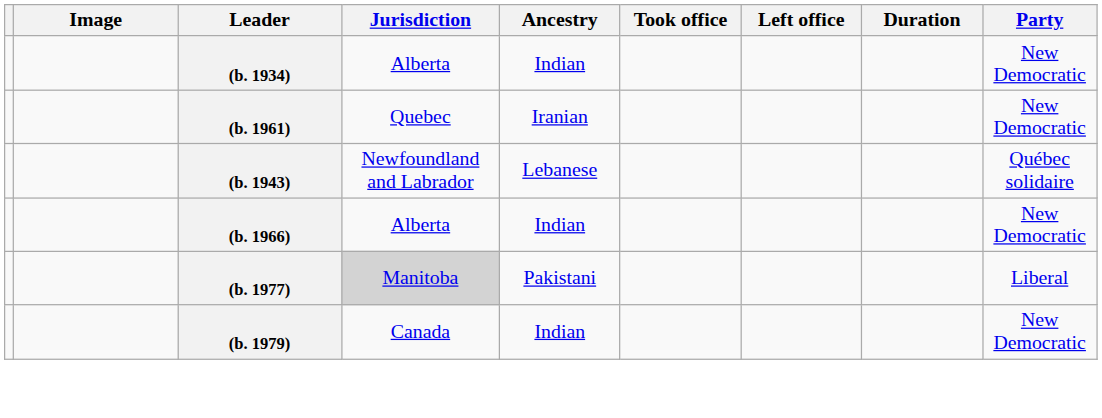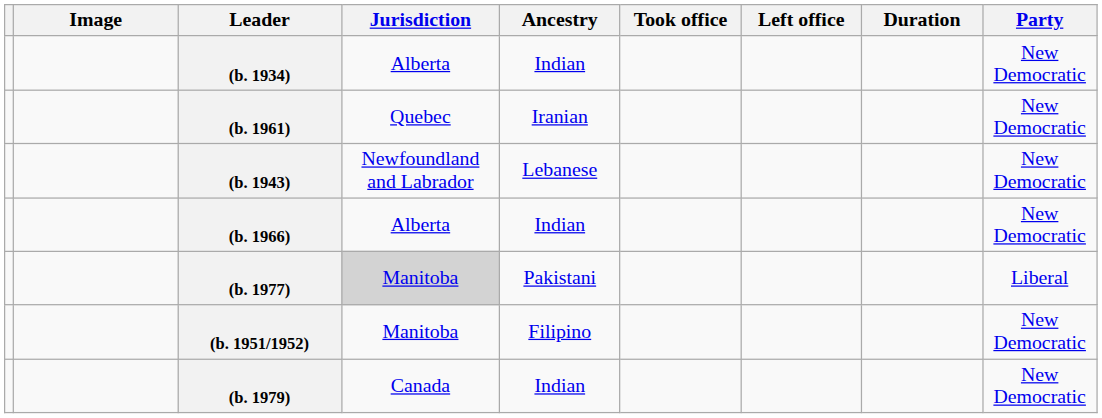(1040, 170) Québec solidaire -> (1040, 170) New Democratic
+ row: (260, 344)
